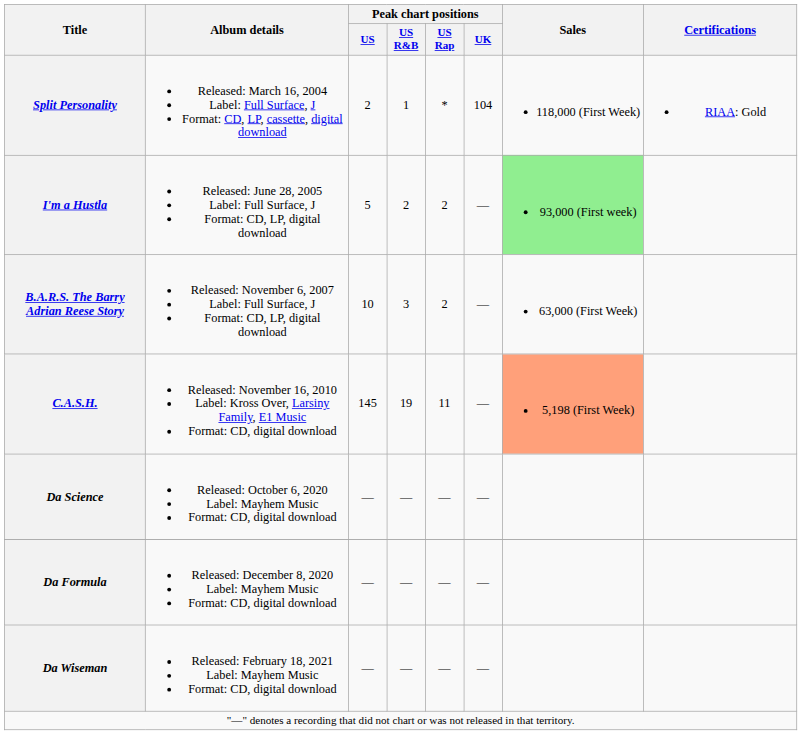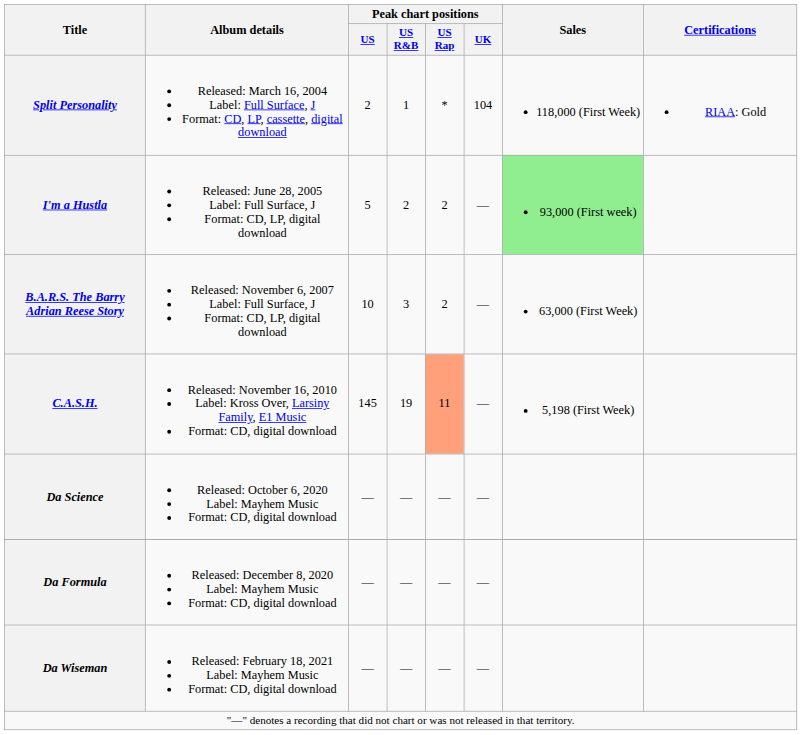(445, 404) no background -> (445, 404) lightsalmon background
(573, 411) lightsalmon background -> (573, 411) no background
